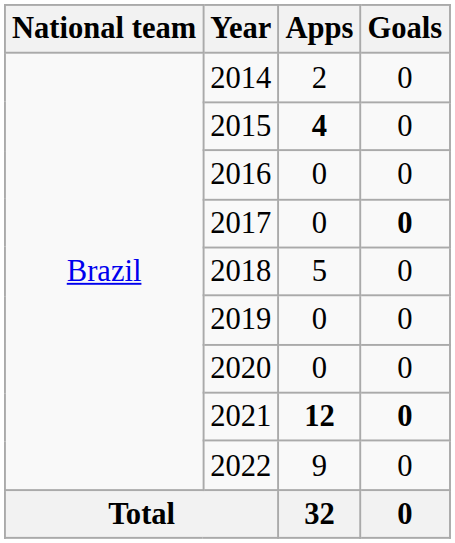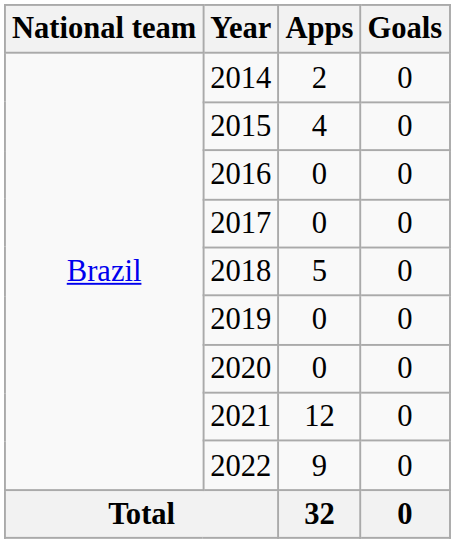(319, 125) bold -> (319, 125) normal
(405, 222) bold -> (405, 222) normal
(319, 416) bold -> (319, 416) normal
(405, 416) bold -> (405, 416) normal
